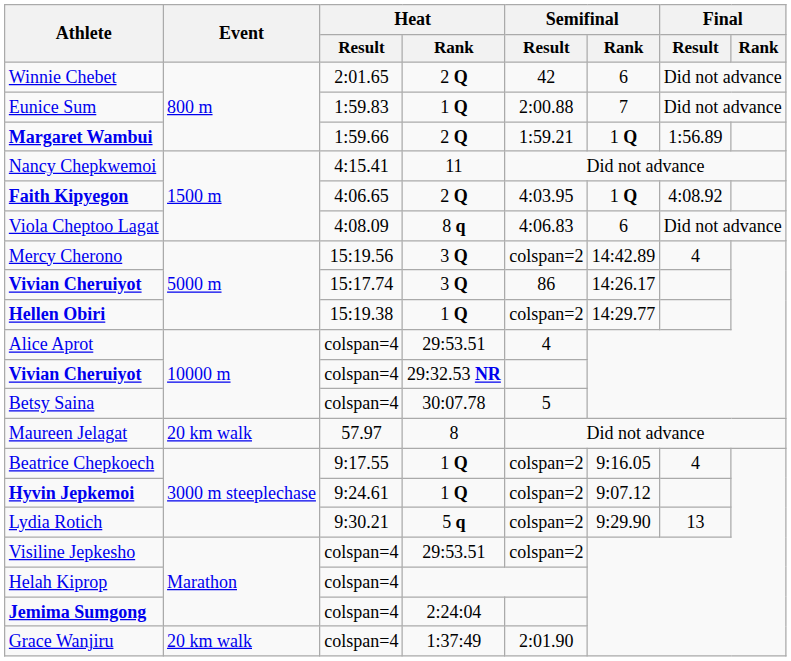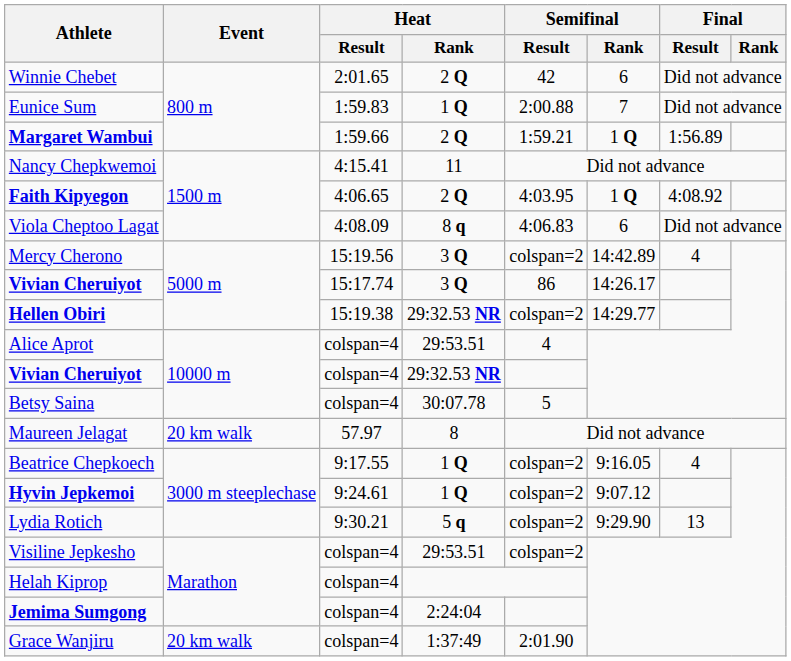(454, 315) 1 Q -> (454, 315) 29:32.53 NR
